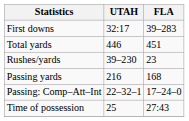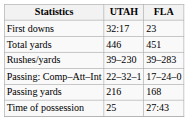(161, 28) 39–283 -> (151, 28) 23
(151, 60) 23 -> (161, 60) 39–283
rows swapped: (34, 76) <-> (54, 92)
